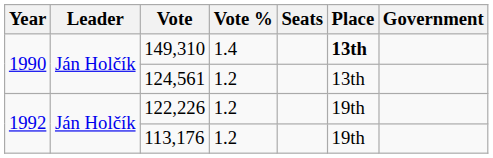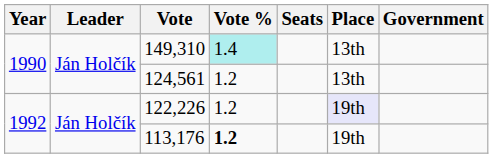(225, 49) no background -> (225, 49) paleturquoise background
(349, 49) bold -> (348, 49) normal
(348, 108) no background -> (348, 108) lavender background
(225, 138) normal -> (225, 138) bold
